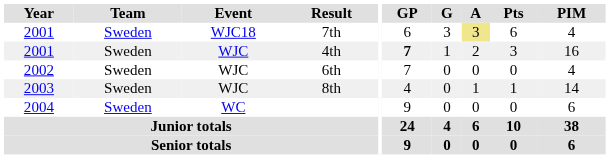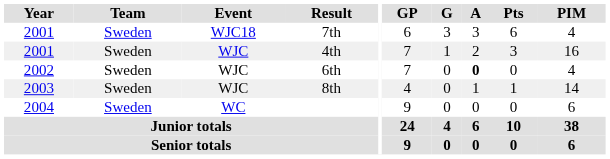(476, 32) khaki background -> (476, 32) no background
(407, 51) bold -> (407, 51) normal
(476, 69) normal -> (476, 69) bold
